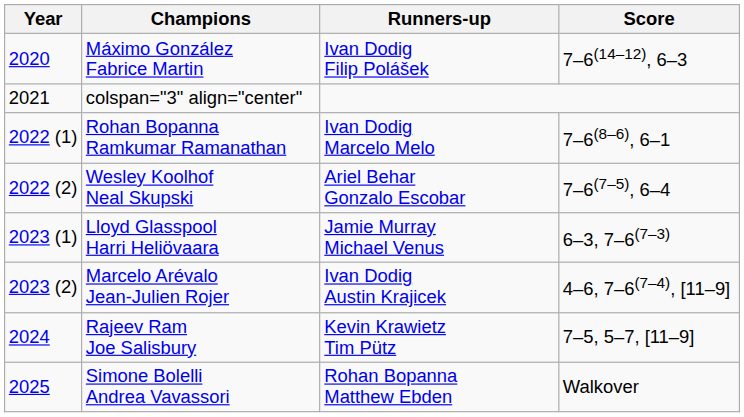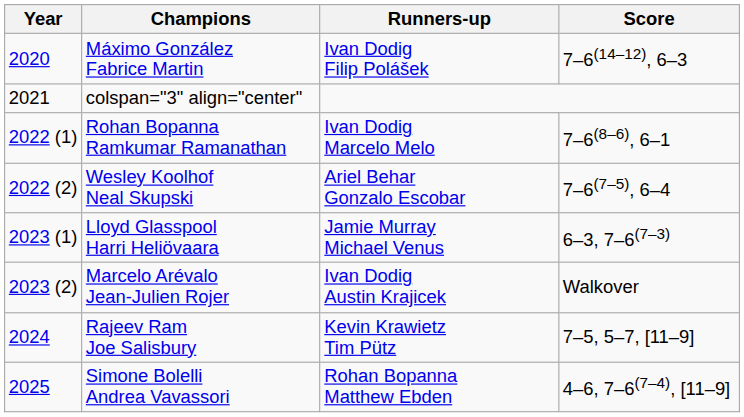(647, 287) 4–6, 7–6(7–4), [11–9] -> (601, 287) Walkover
(601, 387) Walkover -> (647, 387) 4–6, 7–6(7–4), [11–9]
